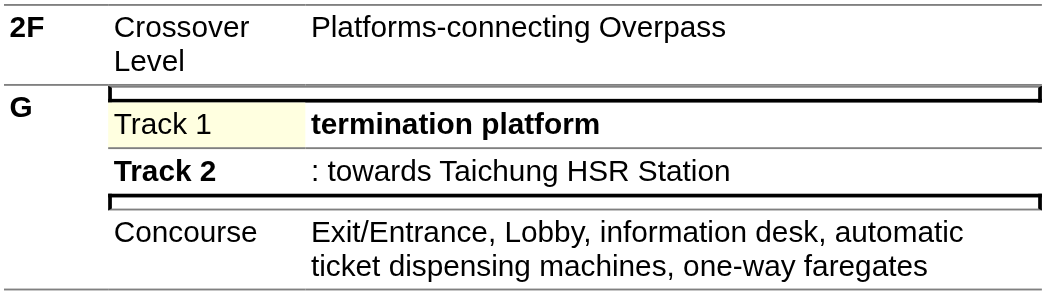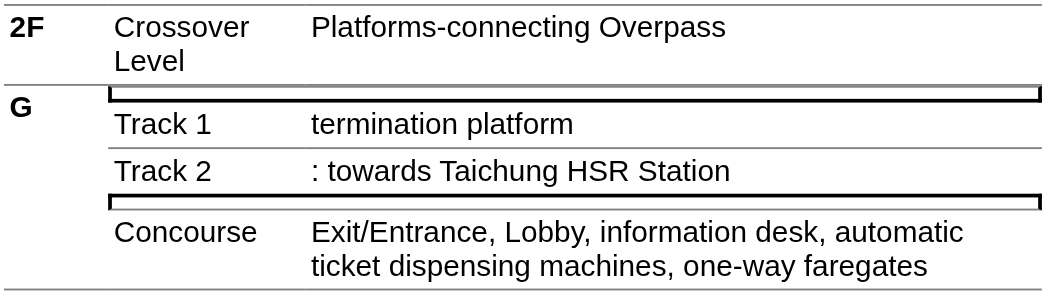(163, 124) lightyellow background -> (163, 124) no background
(456, 124) bold -> (442, 124) normal
(165, 170) bold -> (163, 170) normal
